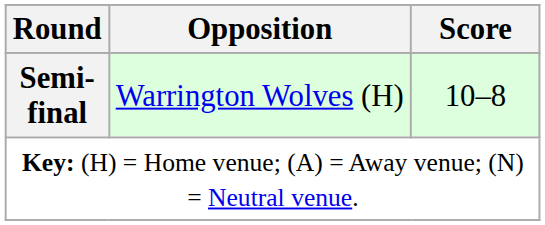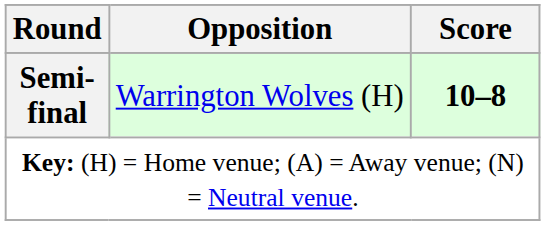(475, 94) normal -> (475, 94) bold
